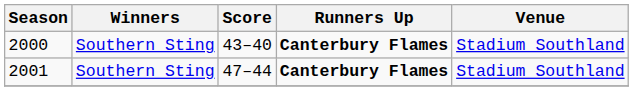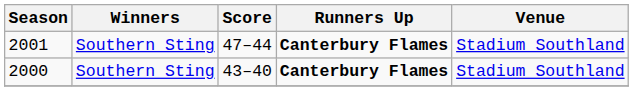rows swapped: (28, 45) <-> (28, 72)
